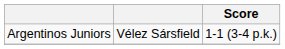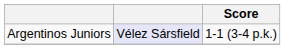(158, 34) no background -> (158, 34) lavender background
